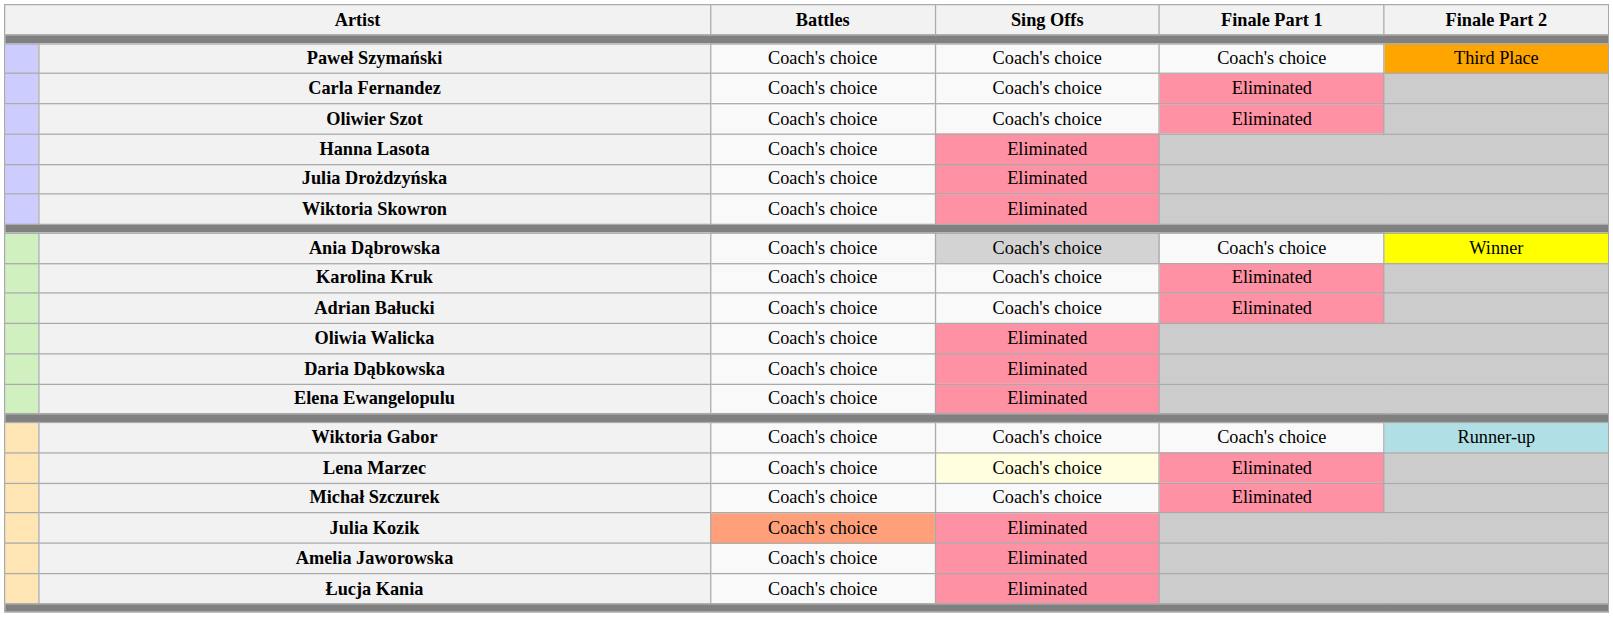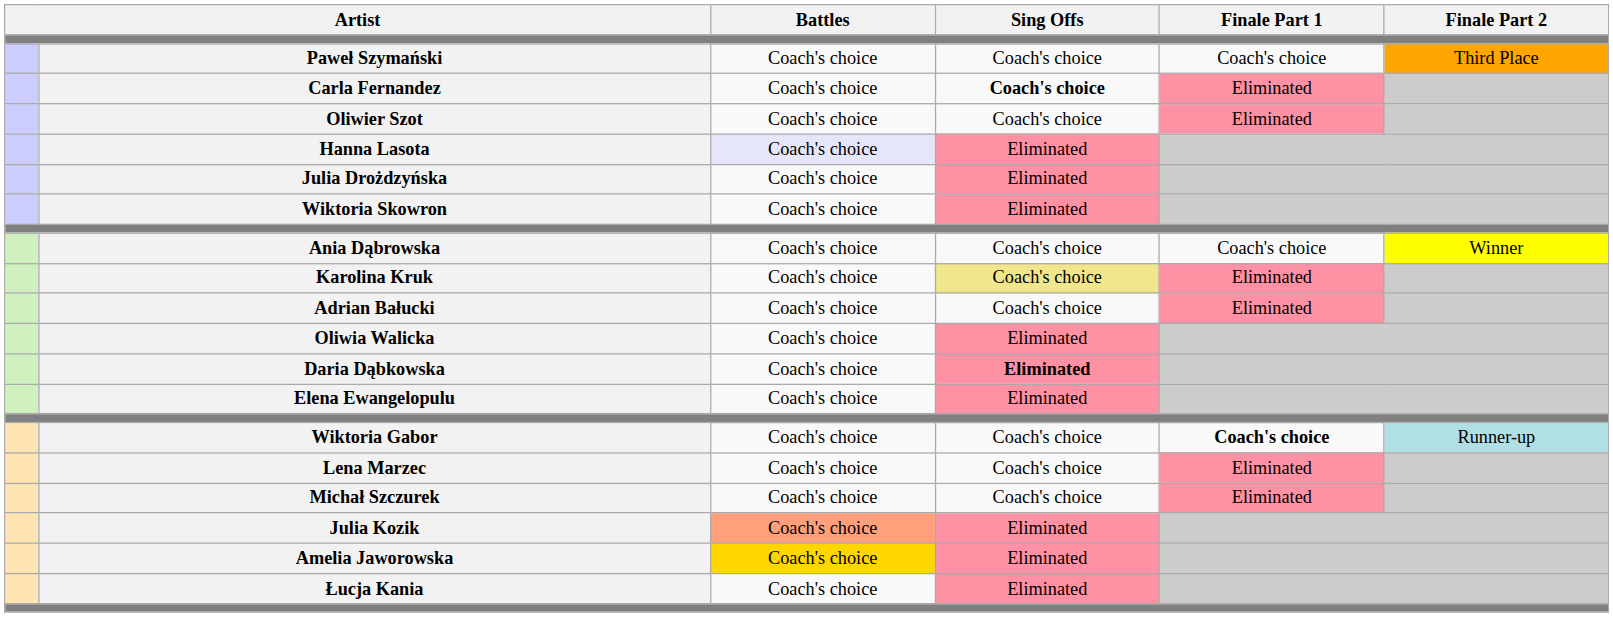(1047, 88) normal -> (1047, 88) bold
(823, 149) no background -> (823, 149) lavender background
(1047, 248) lightgrey background -> (1047, 248) no background
(1047, 278) no background -> (1047, 278) khaki background
(1047, 368) normal -> (1047, 368) bold
(1272, 437) normal -> (1272, 437) bold
(1047, 467) lightyellow background -> (1047, 467) no background
(823, 558) no background -> (823, 558) gold background
